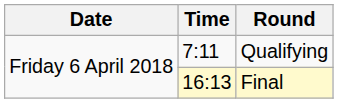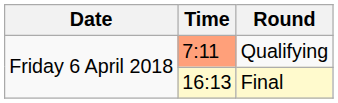(201, 51) no background -> (201, 51) lightsalmon background
